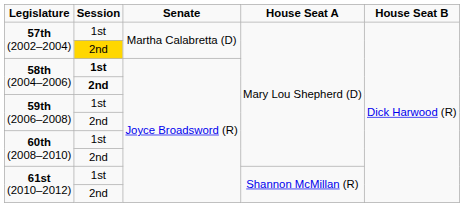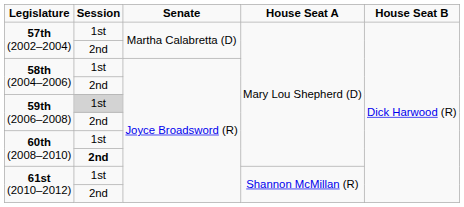(98, 49) gold background -> (98, 49) no background
(98, 67) bold -> (98, 67) normal
(98, 85) bold -> (98, 85) normal
(98, 103) no background -> (98, 103) lightgrey background
(98, 157) normal -> (98, 157) bold
